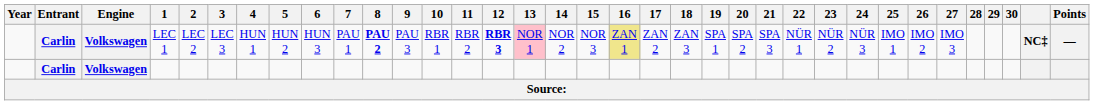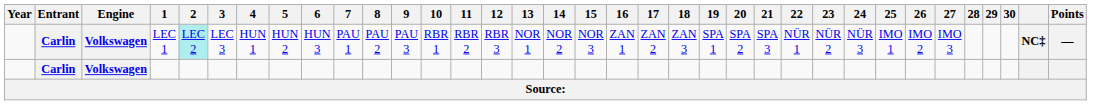(193, 41) no background -> (193, 41) paleturquoise background
(378, 41) bold -> (377, 41) normal
(498, 41) bold -> (497, 41) normal
(530, 41) pink background -> (528, 41) no background
(624, 41) khaki background -> (622, 41) no background
